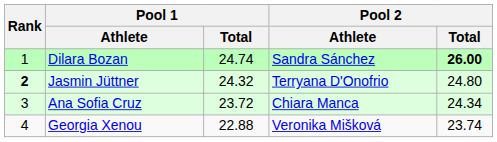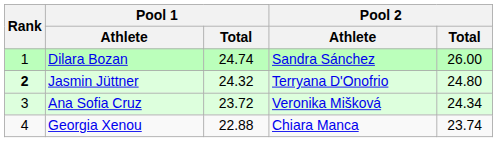(465, 59) bold -> (465, 59) normal
(315, 103) Chiara Manca -> (327, 103) Veronika Mišková
(327, 125) Veronika Mišková -> (315, 125) Chiara Manca
